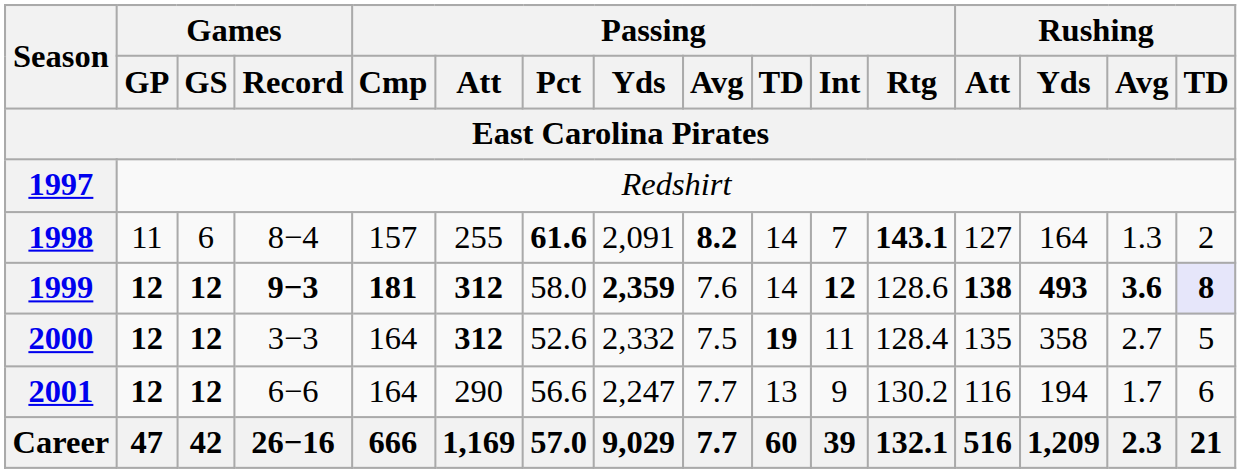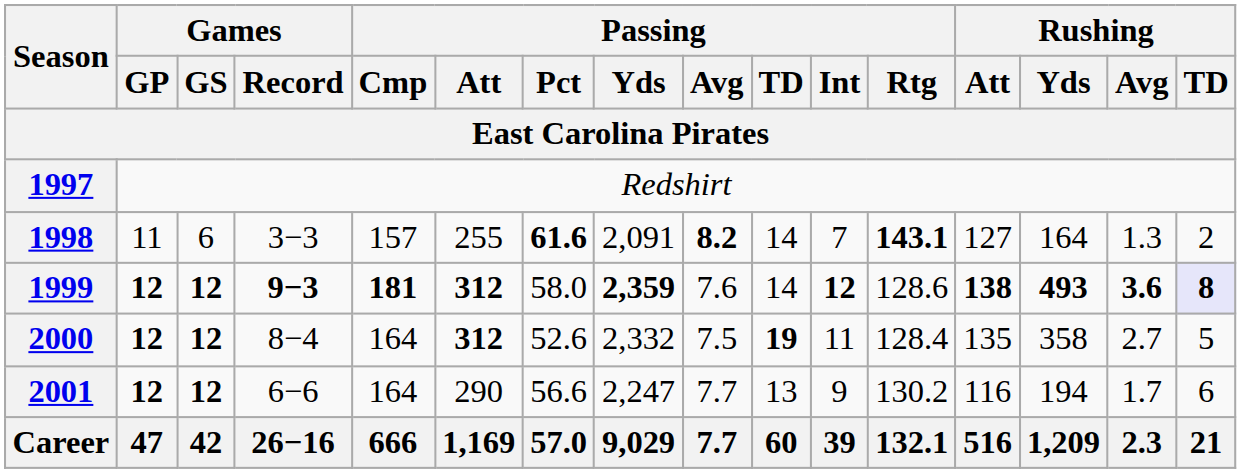(293, 236) 8−4 -> (293, 236) 3−3
(293, 339) 3−3 -> (293, 339) 8−4
